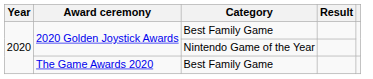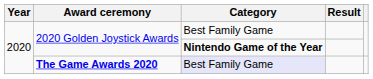(249, 47) normal -> (253, 47) bold
(95, 64) normal -> (97, 64) bold
(228, 64) no background -> (228, 64) lavender background
